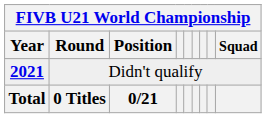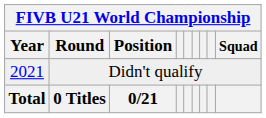(27, 71) bold -> (27, 71) normal
